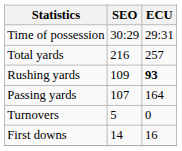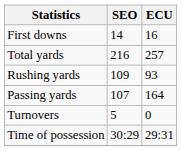rows swapped: (37, 135) <-> (56, 35)
(151, 75) bold -> (151, 75) normal
